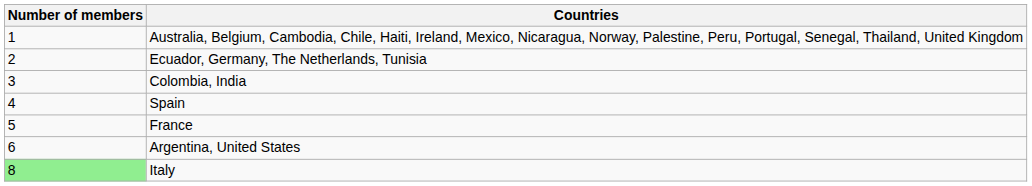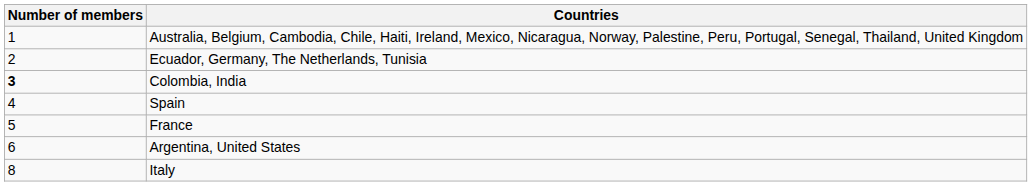(12, 81) normal -> (12, 81) bold
(12, 170) lightgreen background -> (12, 170) no background
